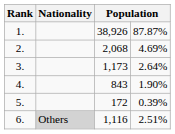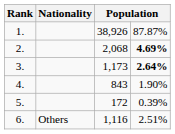(153, 48) normal -> (152, 48) bold
(153, 66) normal -> (152, 66) bold
(53, 119) lightgrey background -> (53, 119) no background
